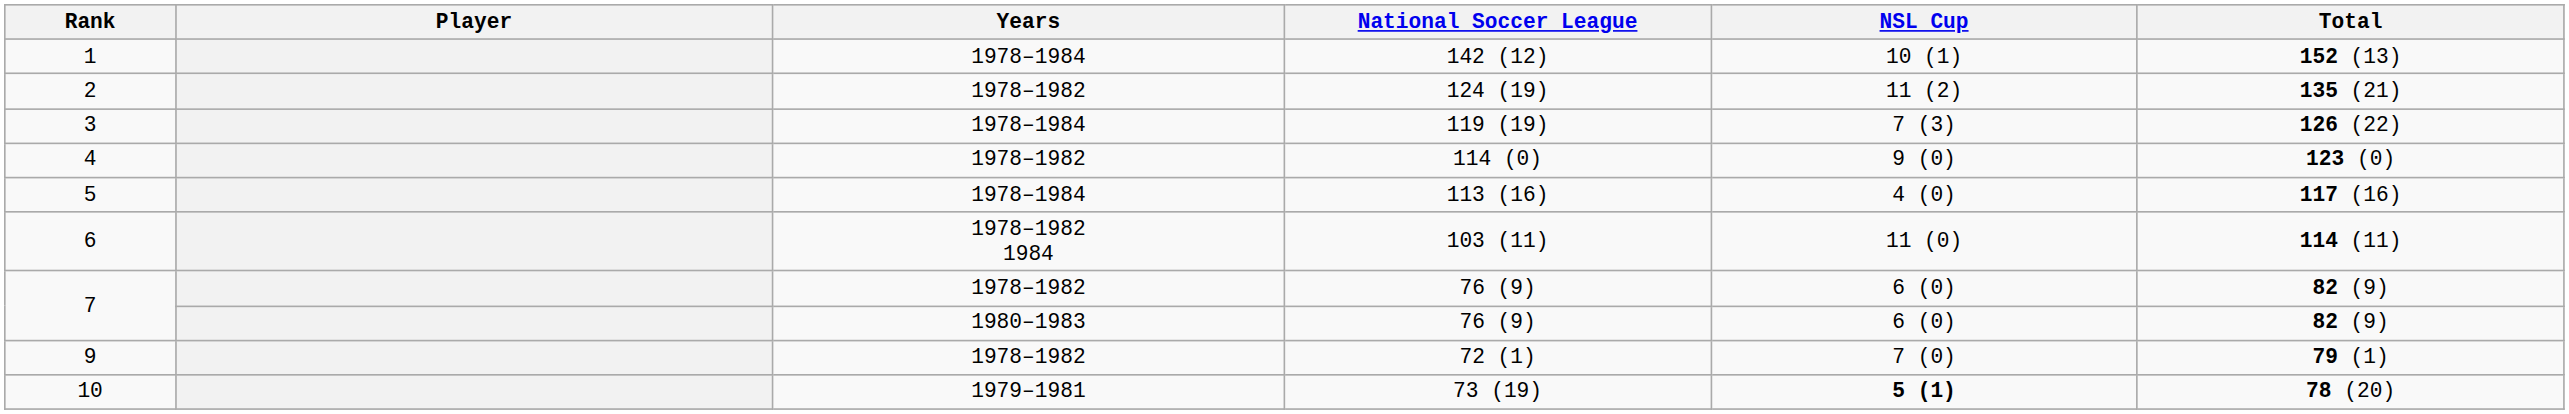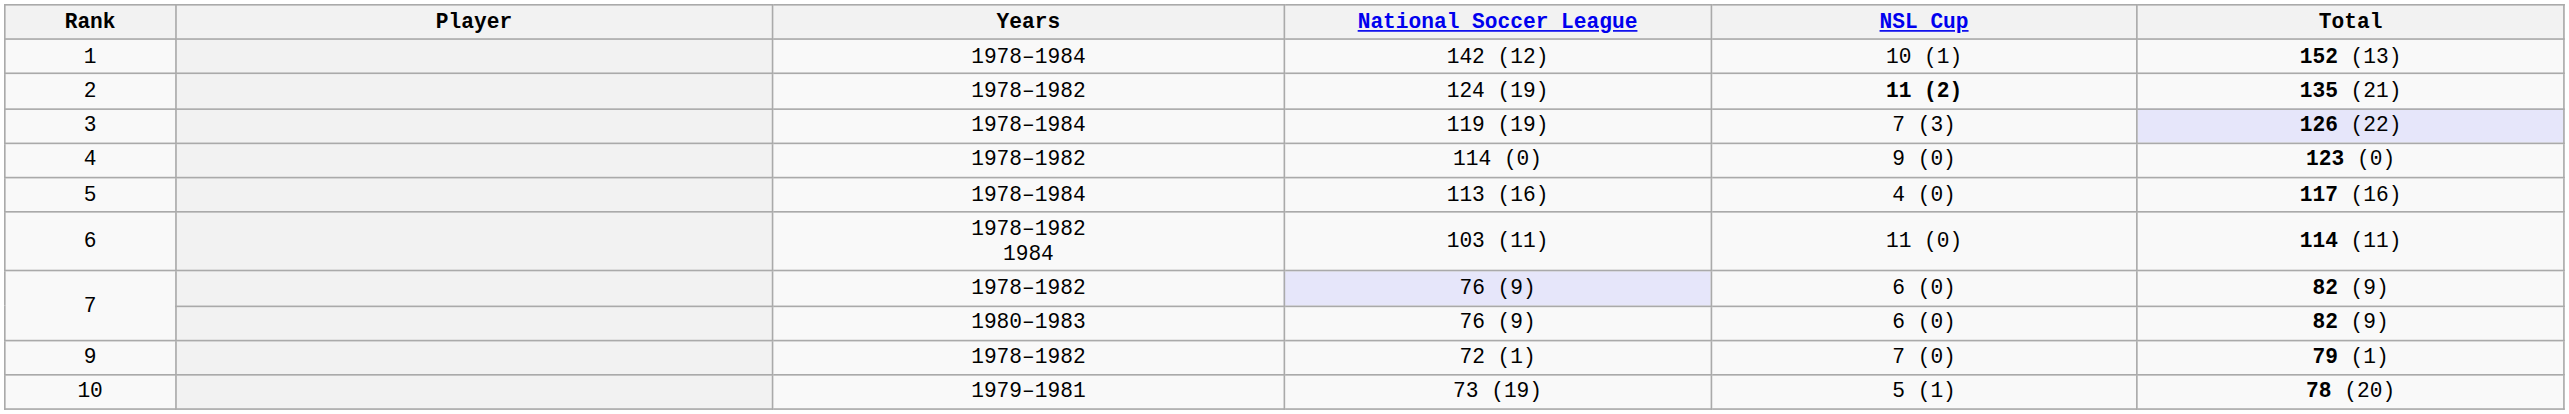(1924, 91) normal -> (1924, 91) bold
(2351, 126) no background -> (2351, 126) lavender background
(1498, 288) no background -> (1498, 288) lavender background
(1924, 392) bold -> (1924, 392) normal
